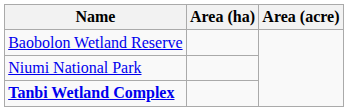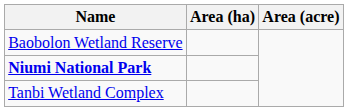(75, 67) normal -> (80, 67) bold
(91, 93) bold -> (86, 93) normal
